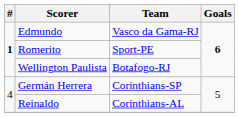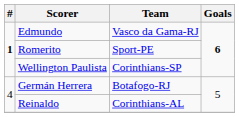(141, 67) Botafogo-RJ -> (147, 67) Corinthians-SP
(147, 85) Corinthians-SP -> (141, 85) Botafogo-RJ
